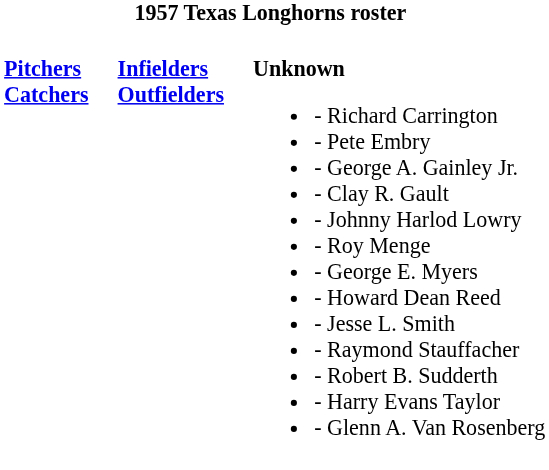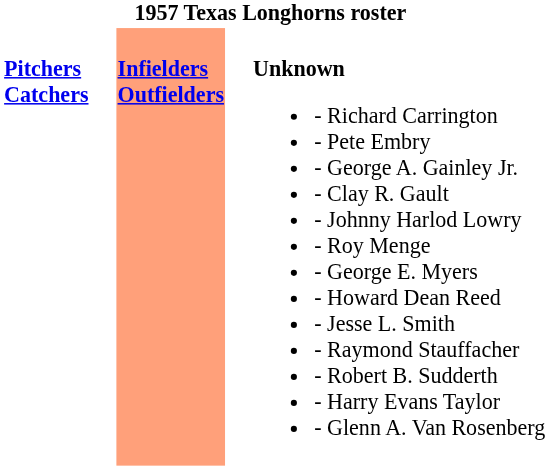(171, 81) no background -> (171, 81) lightsalmon background
